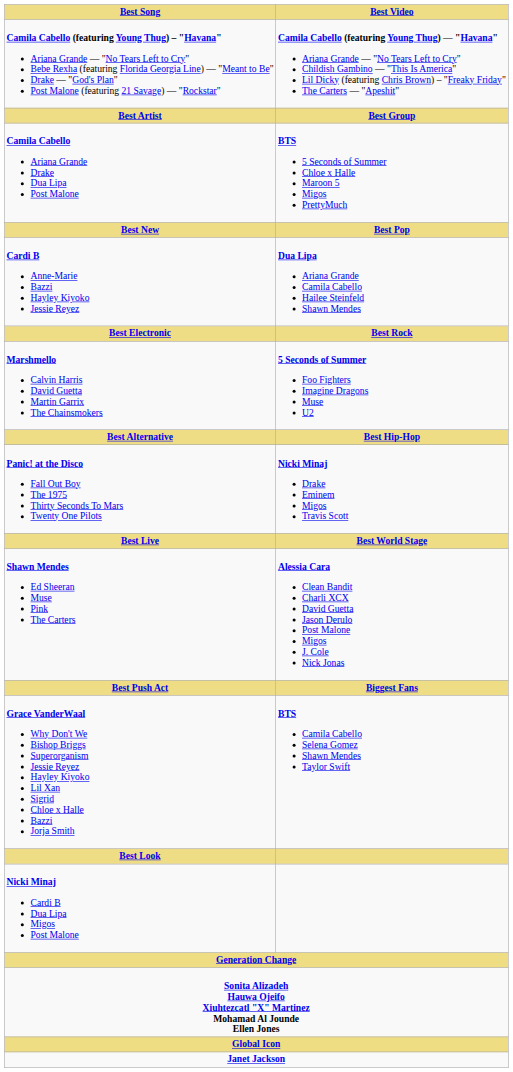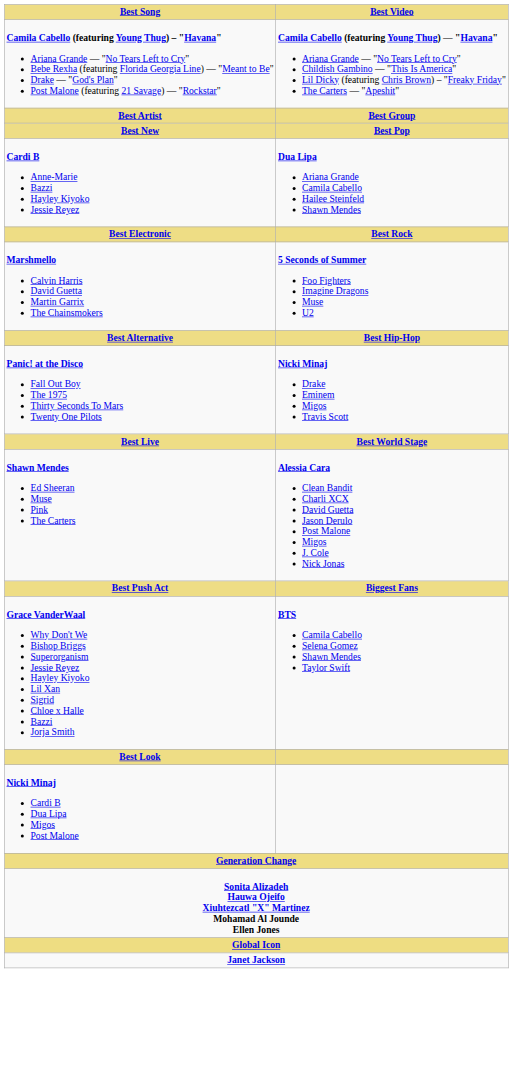- row: (140, 168)
